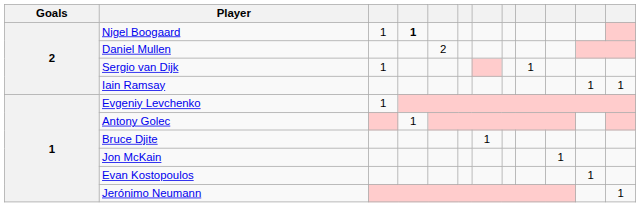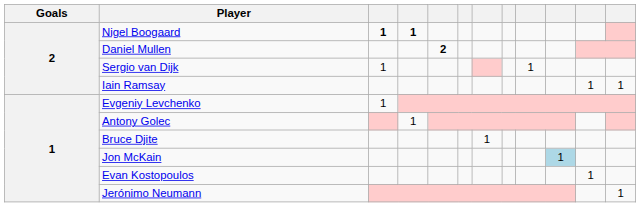(383, 32) normal -> (383, 32) bold
(443, 50) normal -> (443, 50) bold
(561, 158) no background -> (561, 158) lightblue background
